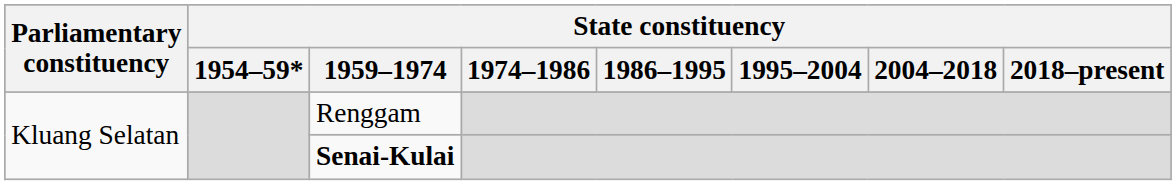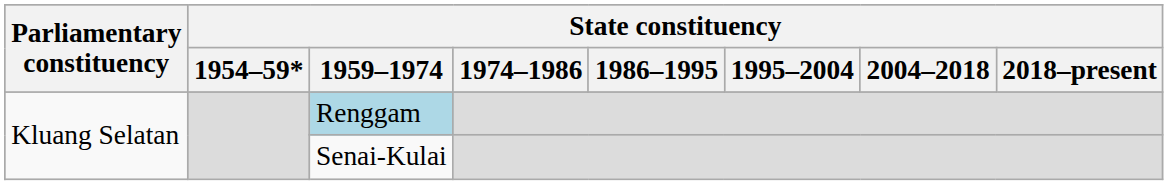(368, 112) no background -> (368, 112) lightblue background
(385, 156) bold -> (381, 156) normal
